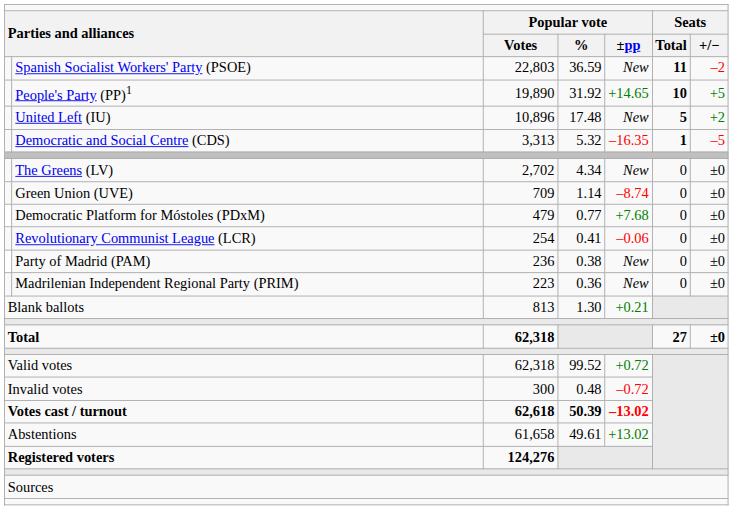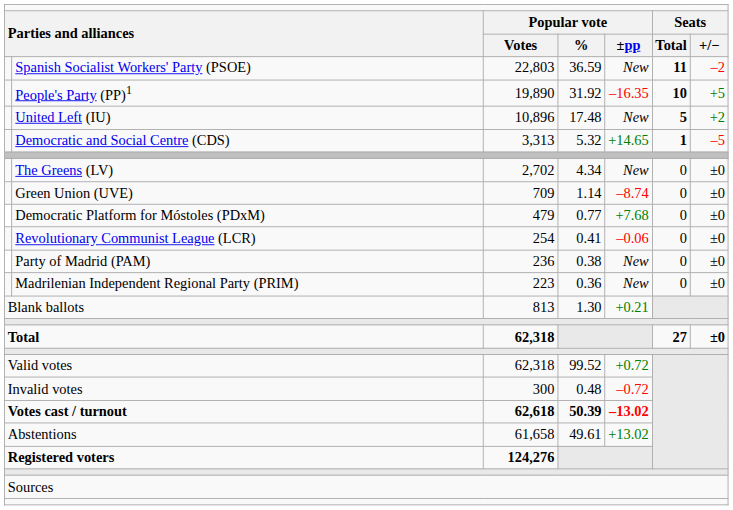(628, 93) +14.65 -> (629, 93) –16.35
(629, 140) –16.35 -> (628, 140) +14.65
